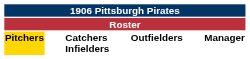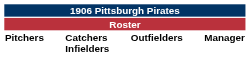(24, 38) gold background -> (24, 38) no background
